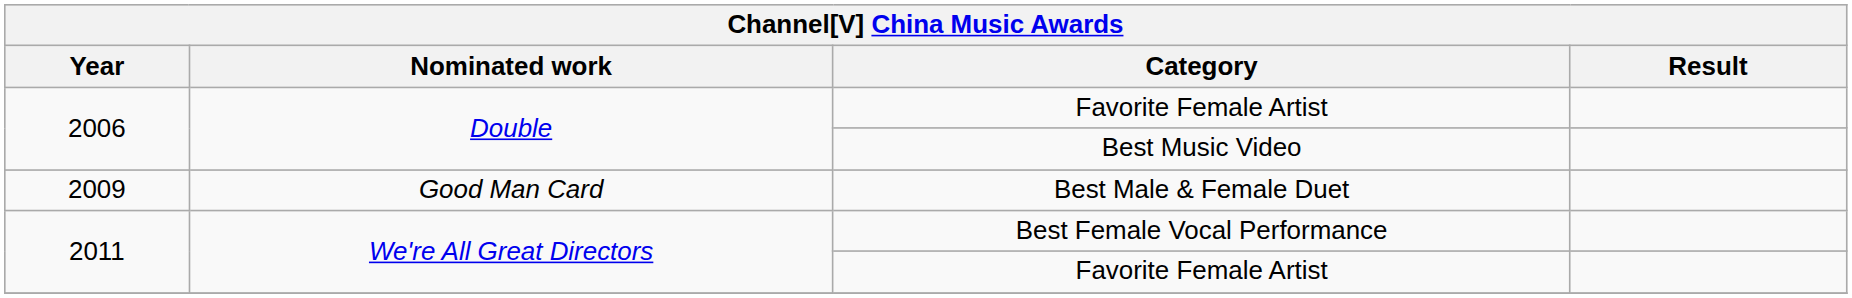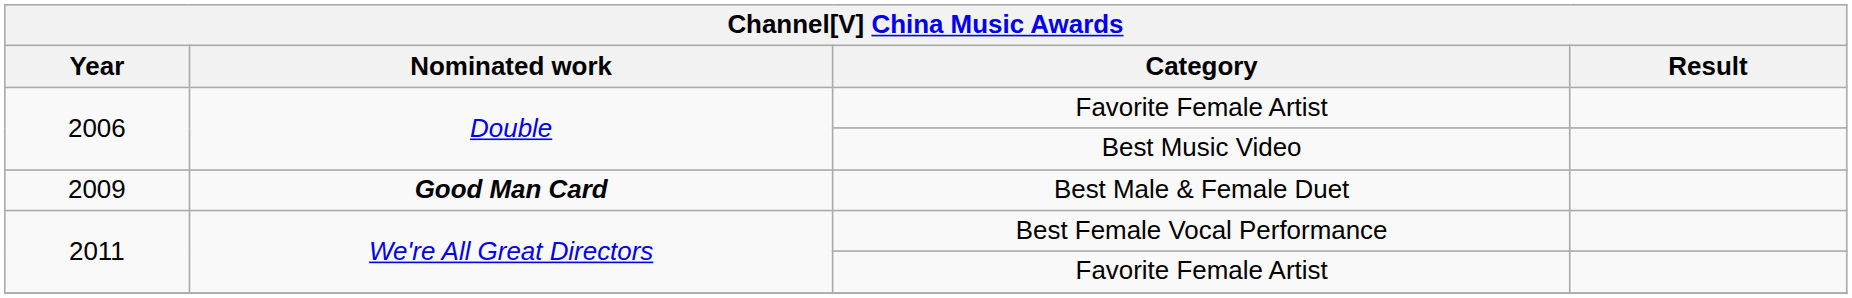(511, 189) normal -> (511, 189) bold
